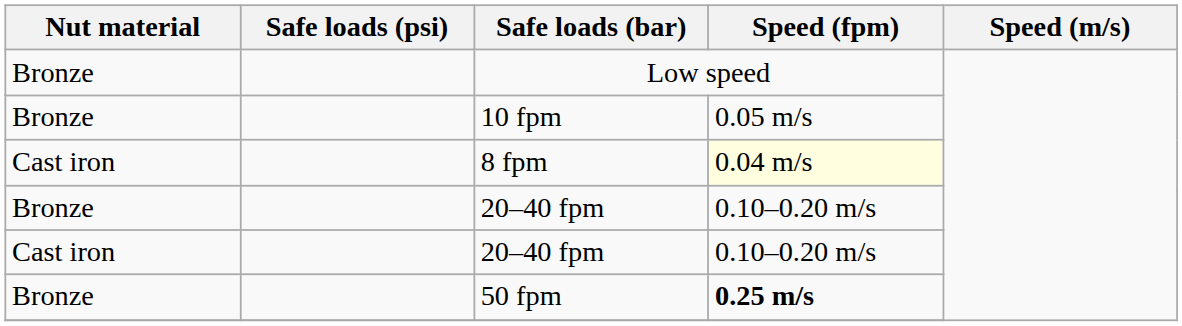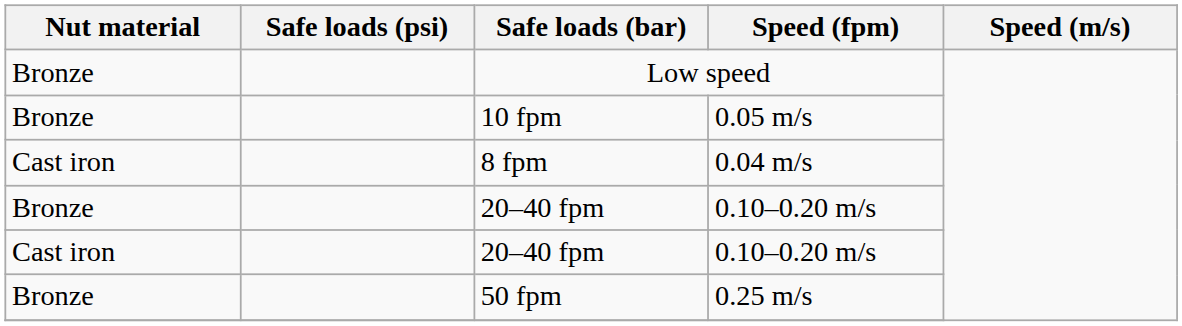(764, 162) lightyellow background -> (764, 162) no background
(765, 296) bold -> (764, 296) normal
